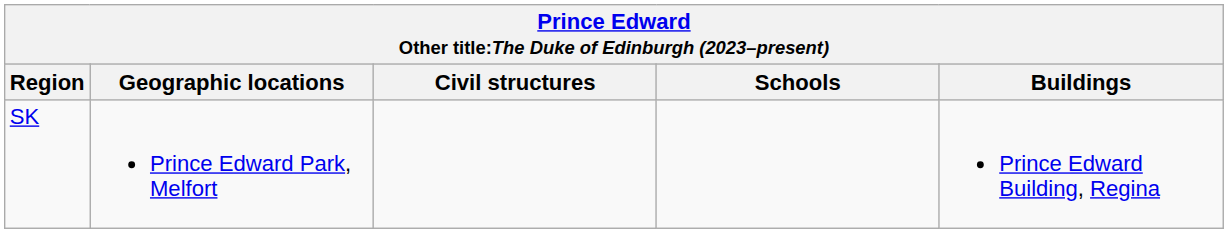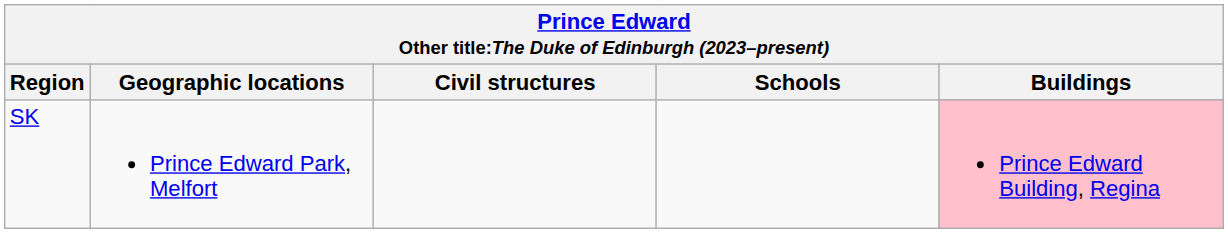(1081, 176) no background -> (1081, 176) pink background
